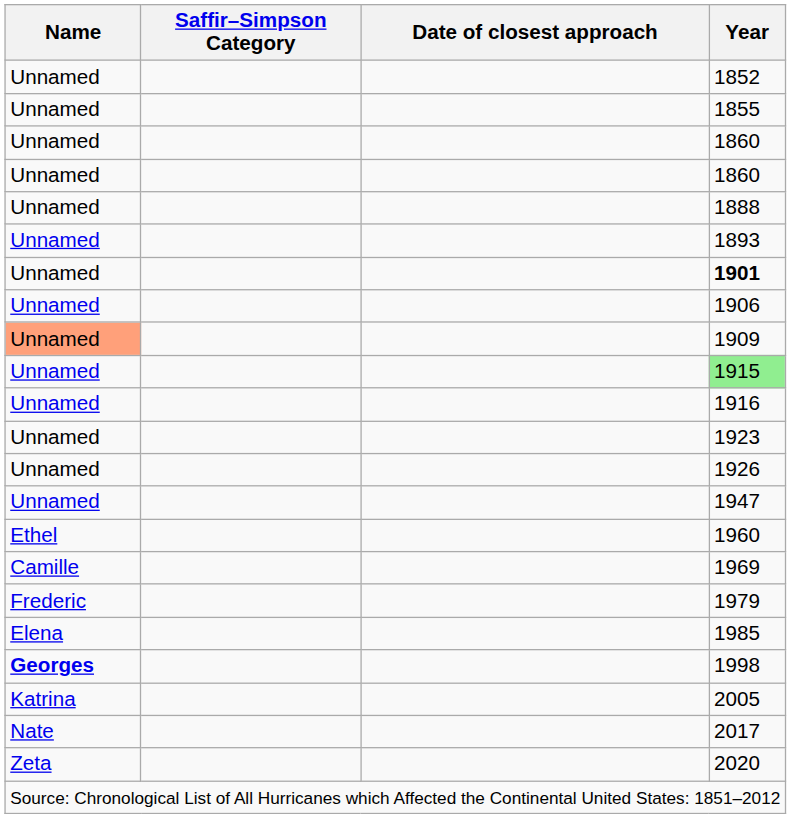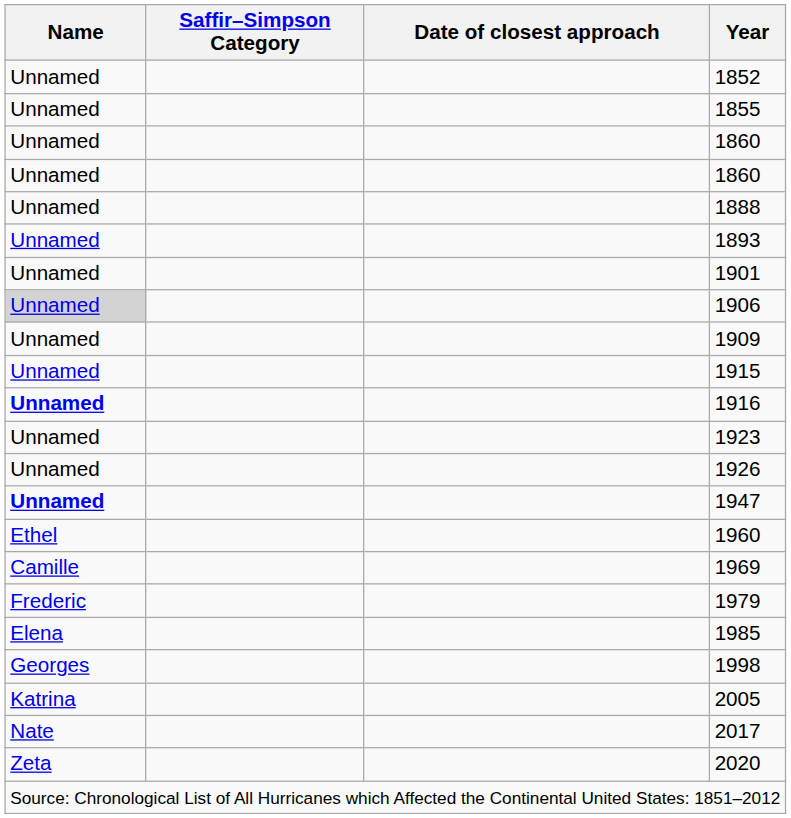(737, 273) bold -> (738, 273) normal
(55, 305) no background -> (55, 305) lightgrey background
(55, 338) lightsalmon background -> (55, 338) no background
(737, 371) lightgreen background -> (738, 371) no background
(55, 404) normal -> (57, 404) bold
(55, 502) normal -> (57, 502) bold
(52, 666) bold -> (50, 666) normal
